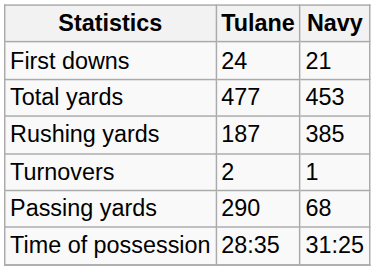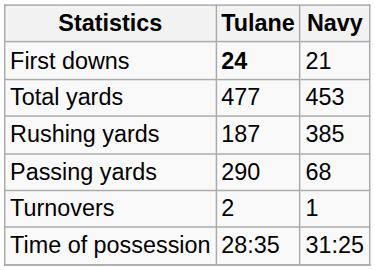(234, 60) normal -> (234, 60) bold
rows swapped: (83, 208) <-> (62, 171)
